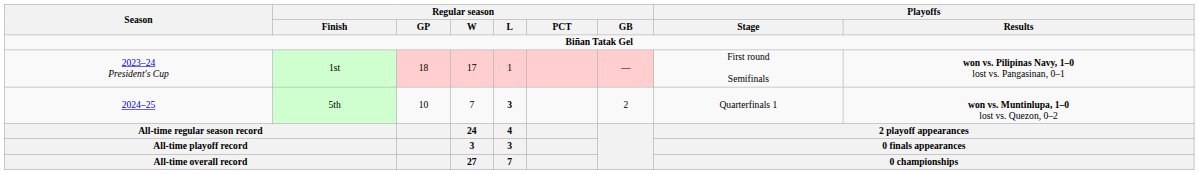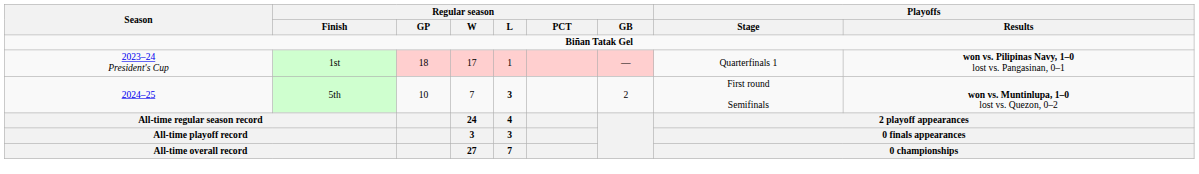(748, 68) First round Semifinals -> (748, 63) Quarterfinals 1
(748, 105) Quarterfinals 1 -> (748, 94) First round Semifinals
